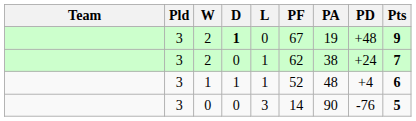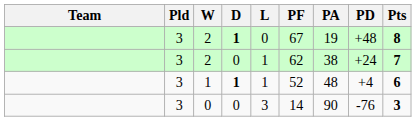(397, 37) 9 -> (397, 37) 8
(236, 82) normal -> (236, 82) bold
(397, 104) 5 -> (397, 104) 3
